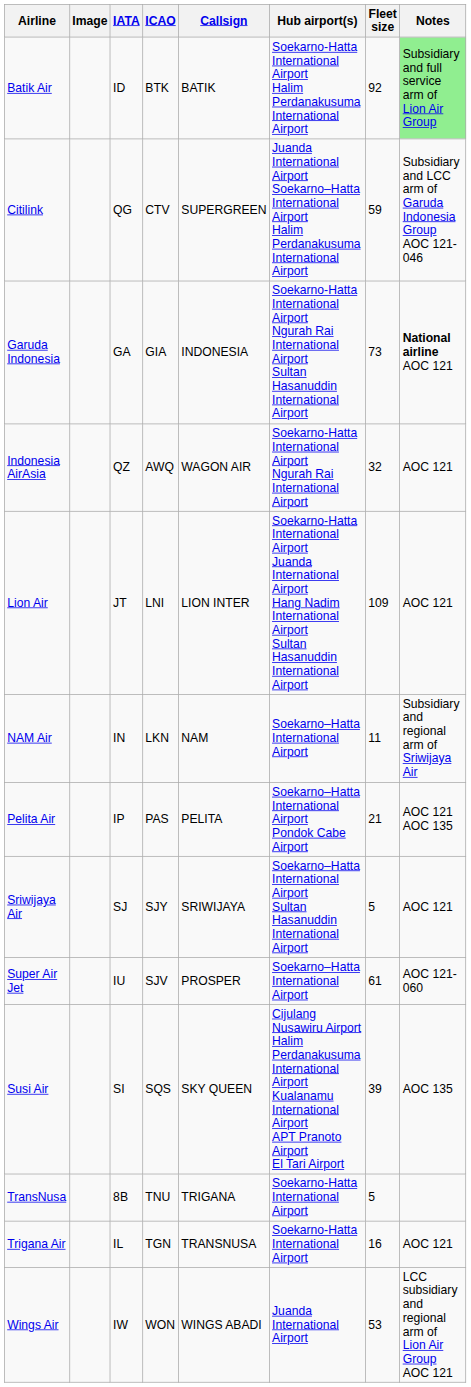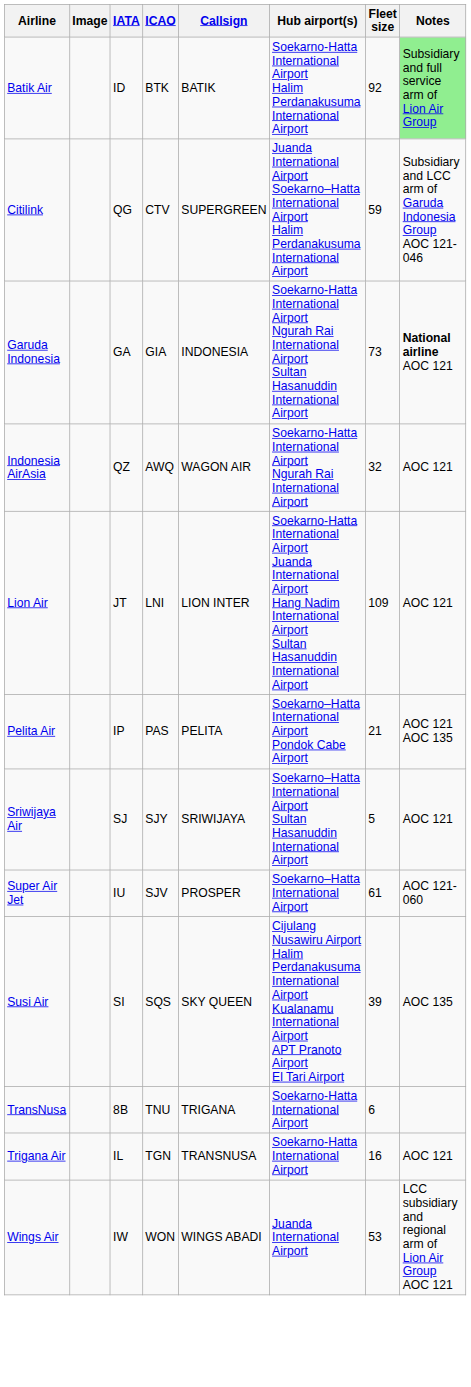- row: (29, 738)
(372, 1197) 5 -> (372, 1109) 6
